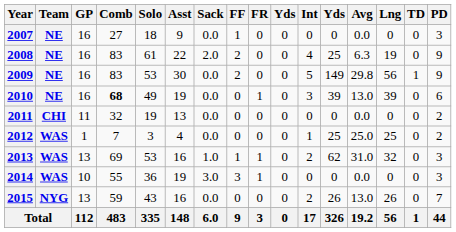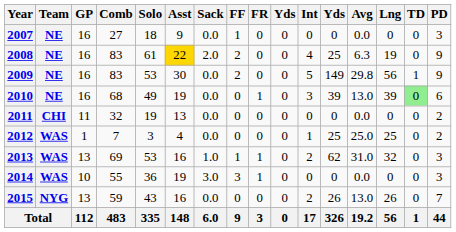(180, 55) no background -> (180, 55) gold background
(116, 95) bold -> (116, 95) normal
(416, 95) no background -> (416, 95) lightgreen background
